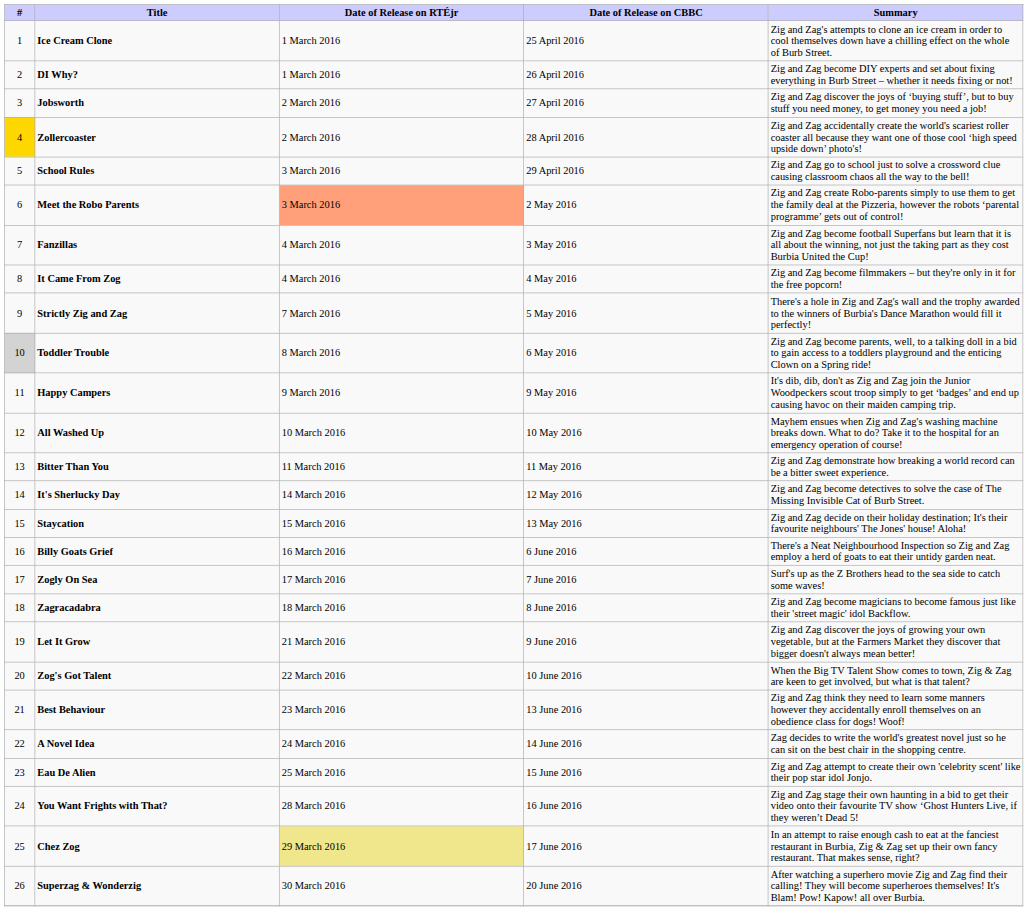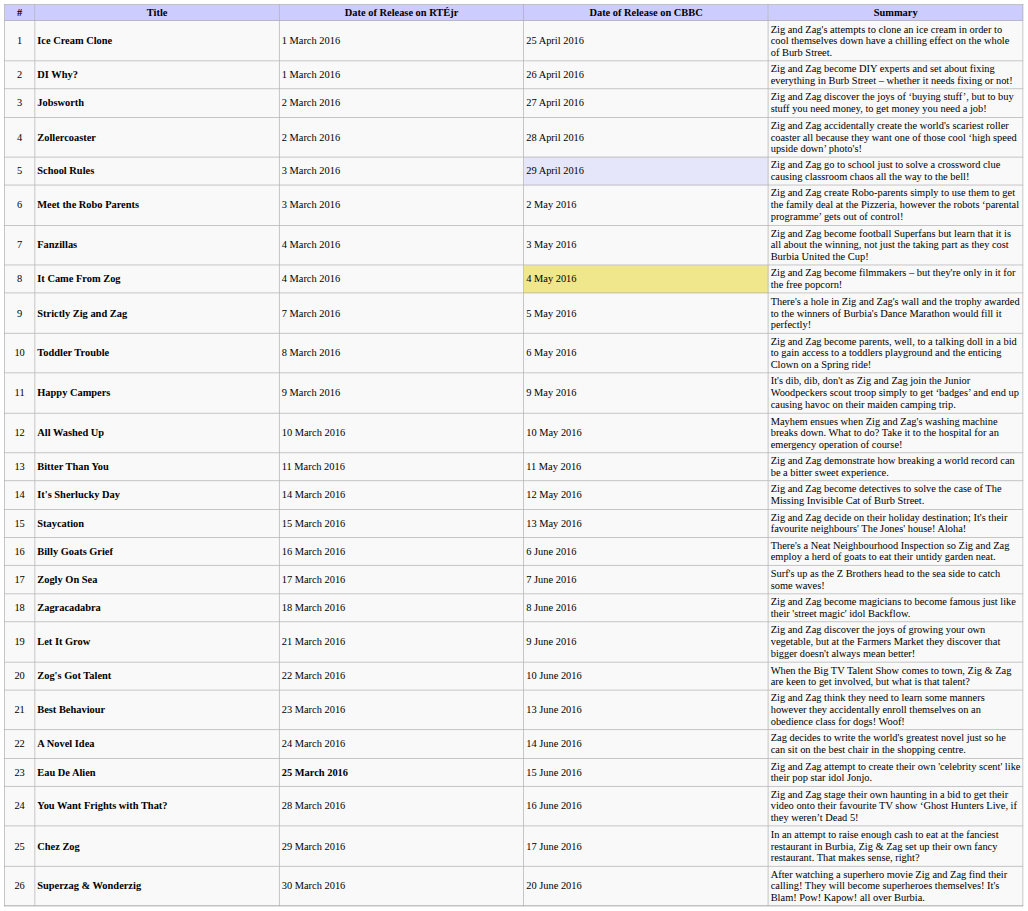(20, 137) gold background -> (20, 137) no background
(555, 171) no background -> (555, 171) lavender background
(311, 205) lightsalmon background -> (311, 205) no background
(551, 279) no background -> (551, 279) khaki background
(20, 353) lightgrey background -> (20, 353) no background
(314, 772) normal -> (315, 772) bold
(314, 846) khaki background -> (314, 846) no background
